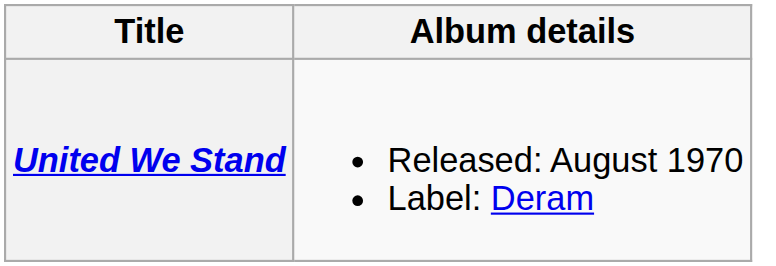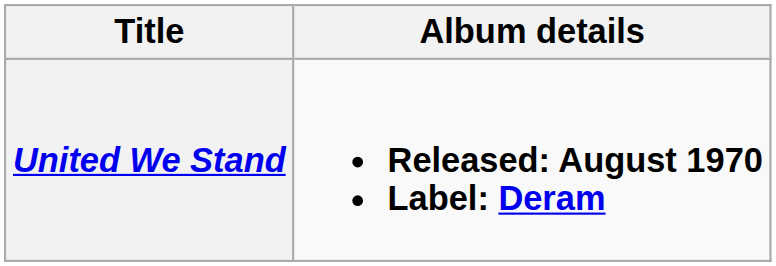(522, 179) normal -> (532, 179) bold
